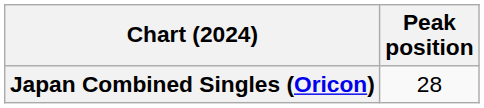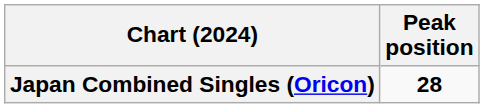(429, 84) normal -> (429, 84) bold
